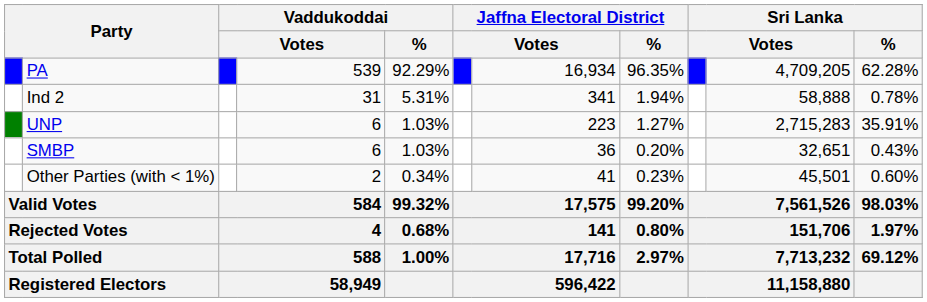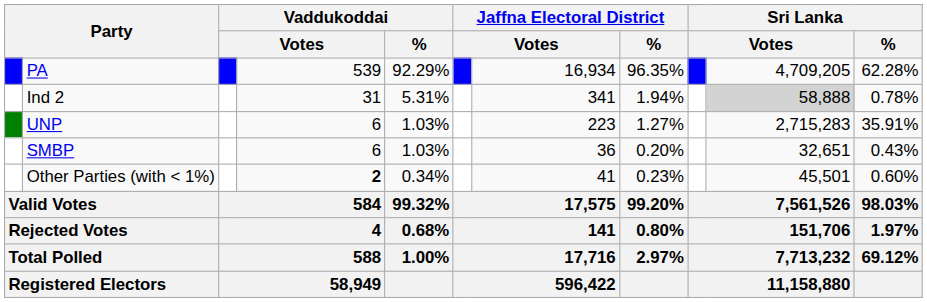(825, 97) no background -> (825, 97) lightgrey background
(376, 177) normal -> (376, 177) bold
